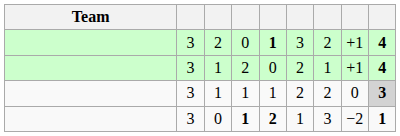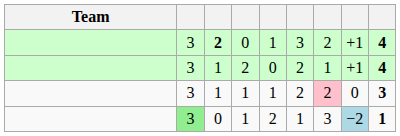(218, 42) normal -> (218, 42) bold
(273, 42) bold -> (273, 42) normal
(327, 93) no background -> (327, 93) pink background
(382, 93) lightgrey background -> (382, 93) no background
(191, 118) no background -> (191, 118) lightgreen background
(245, 118) bold -> (245, 118) normal
(273, 118) bold -> (273, 118) normal
(355, 118) no background -> (355, 118) lightblue background
